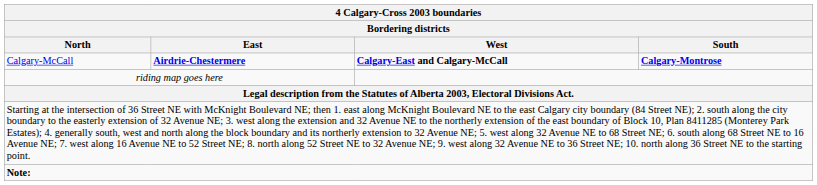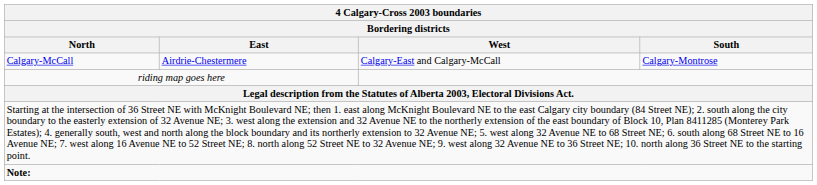(199, 61) bold -> (204, 61) normal
(432, 61) bold -> (431, 61) normal
(681, 61) bold -> (680, 61) normal
